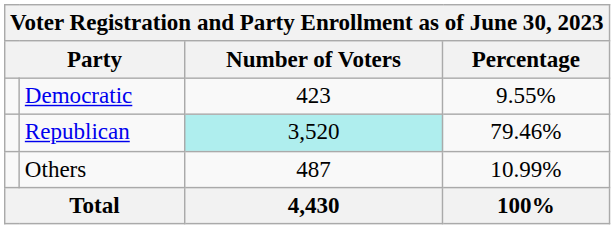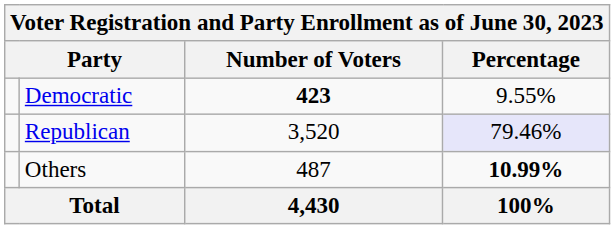(314, 95) normal -> (314, 95) bold
(314, 132) paleturquoise background -> (314, 132) no background
(526, 132) no background -> (526, 132) lavender background
(526, 168) normal -> (526, 168) bold
